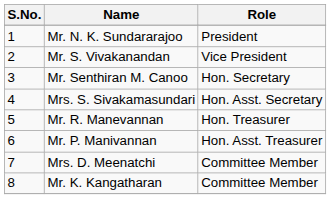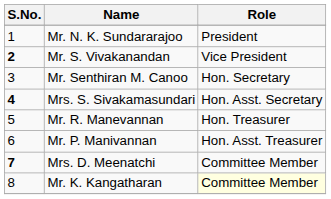(11, 57) normal -> (11, 57) bold
(11, 99) normal -> (11, 99) bold
(11, 162) normal -> (11, 162) bold
(260, 183) no background -> (260, 183) lightyellow background
